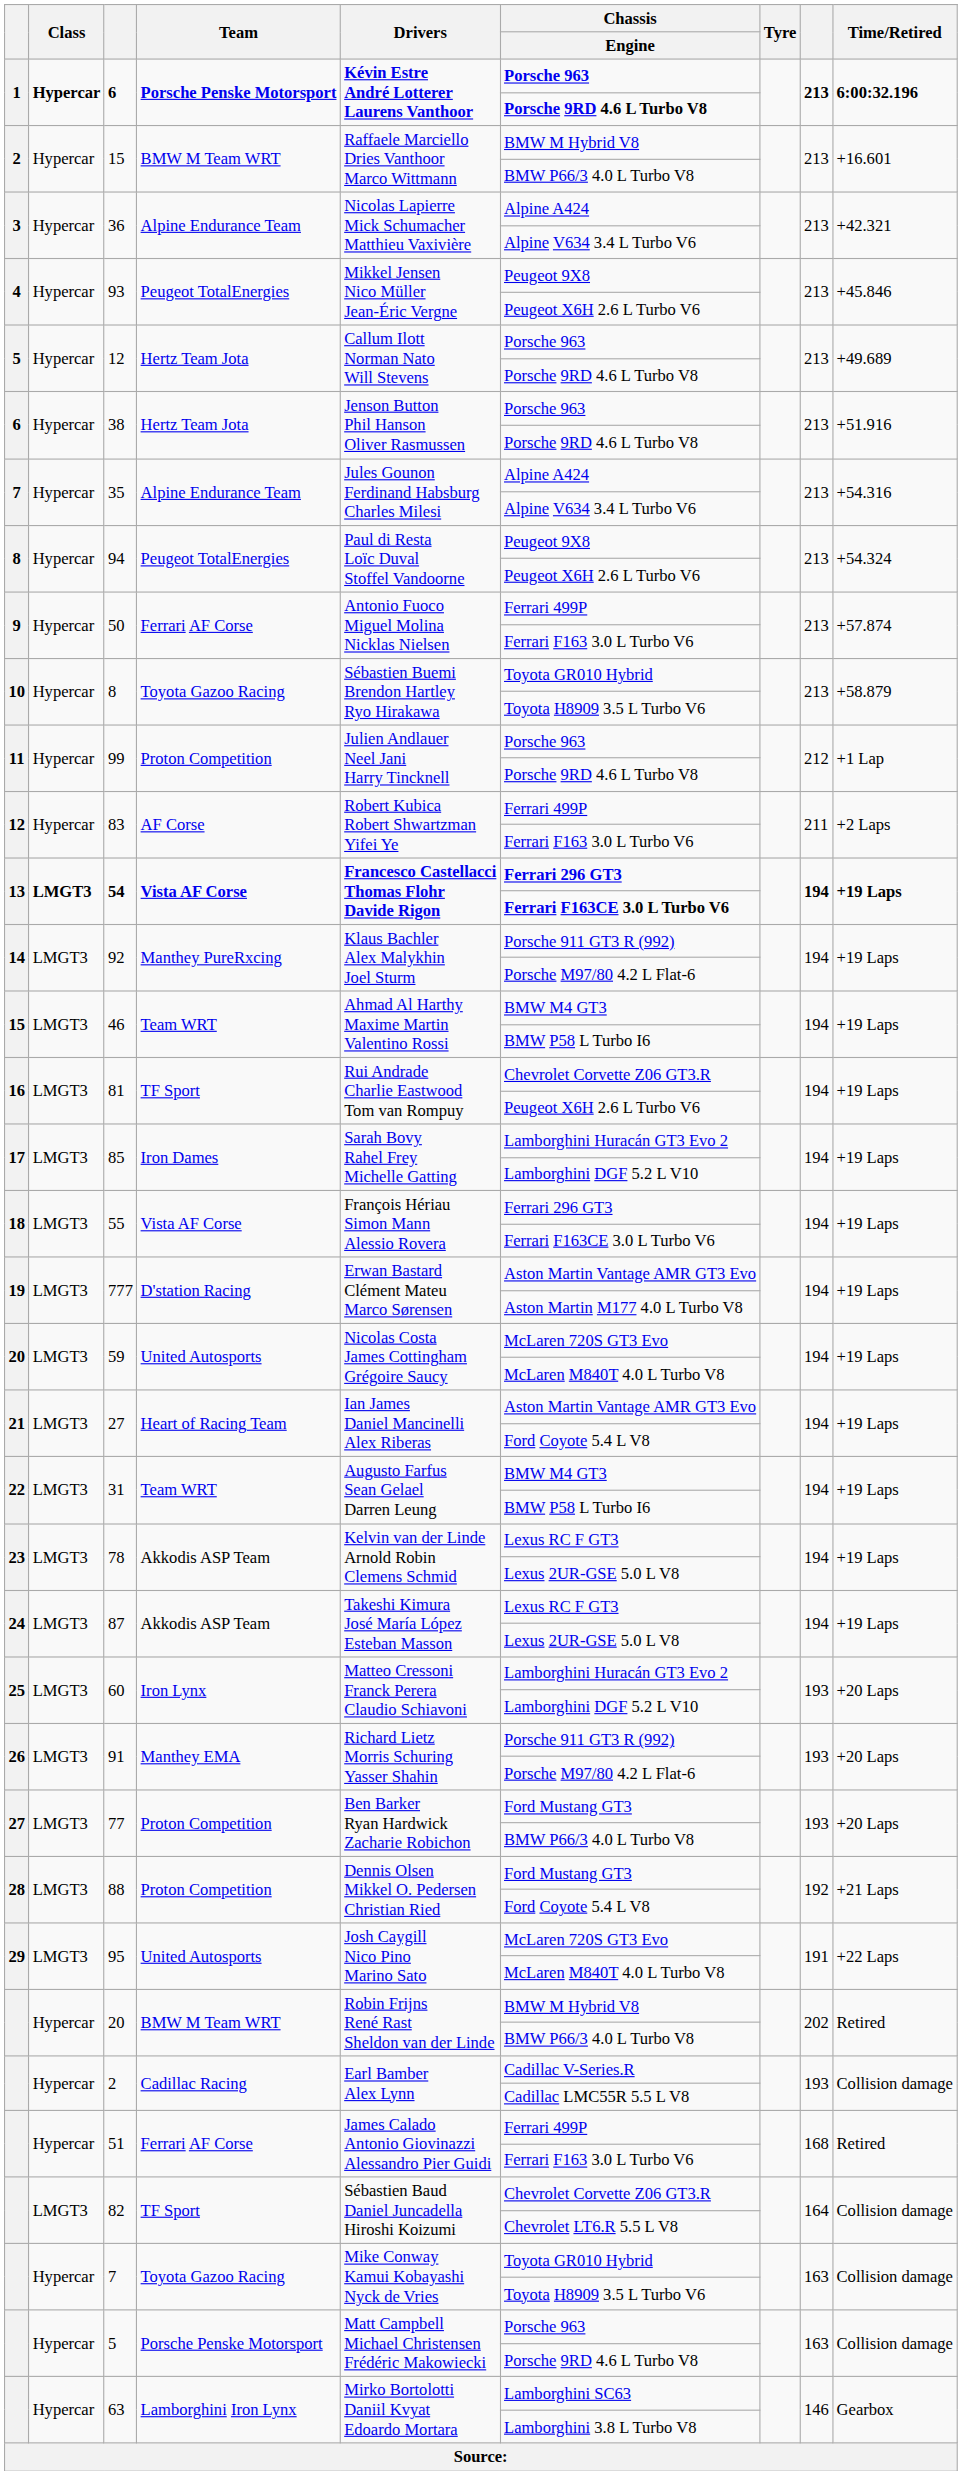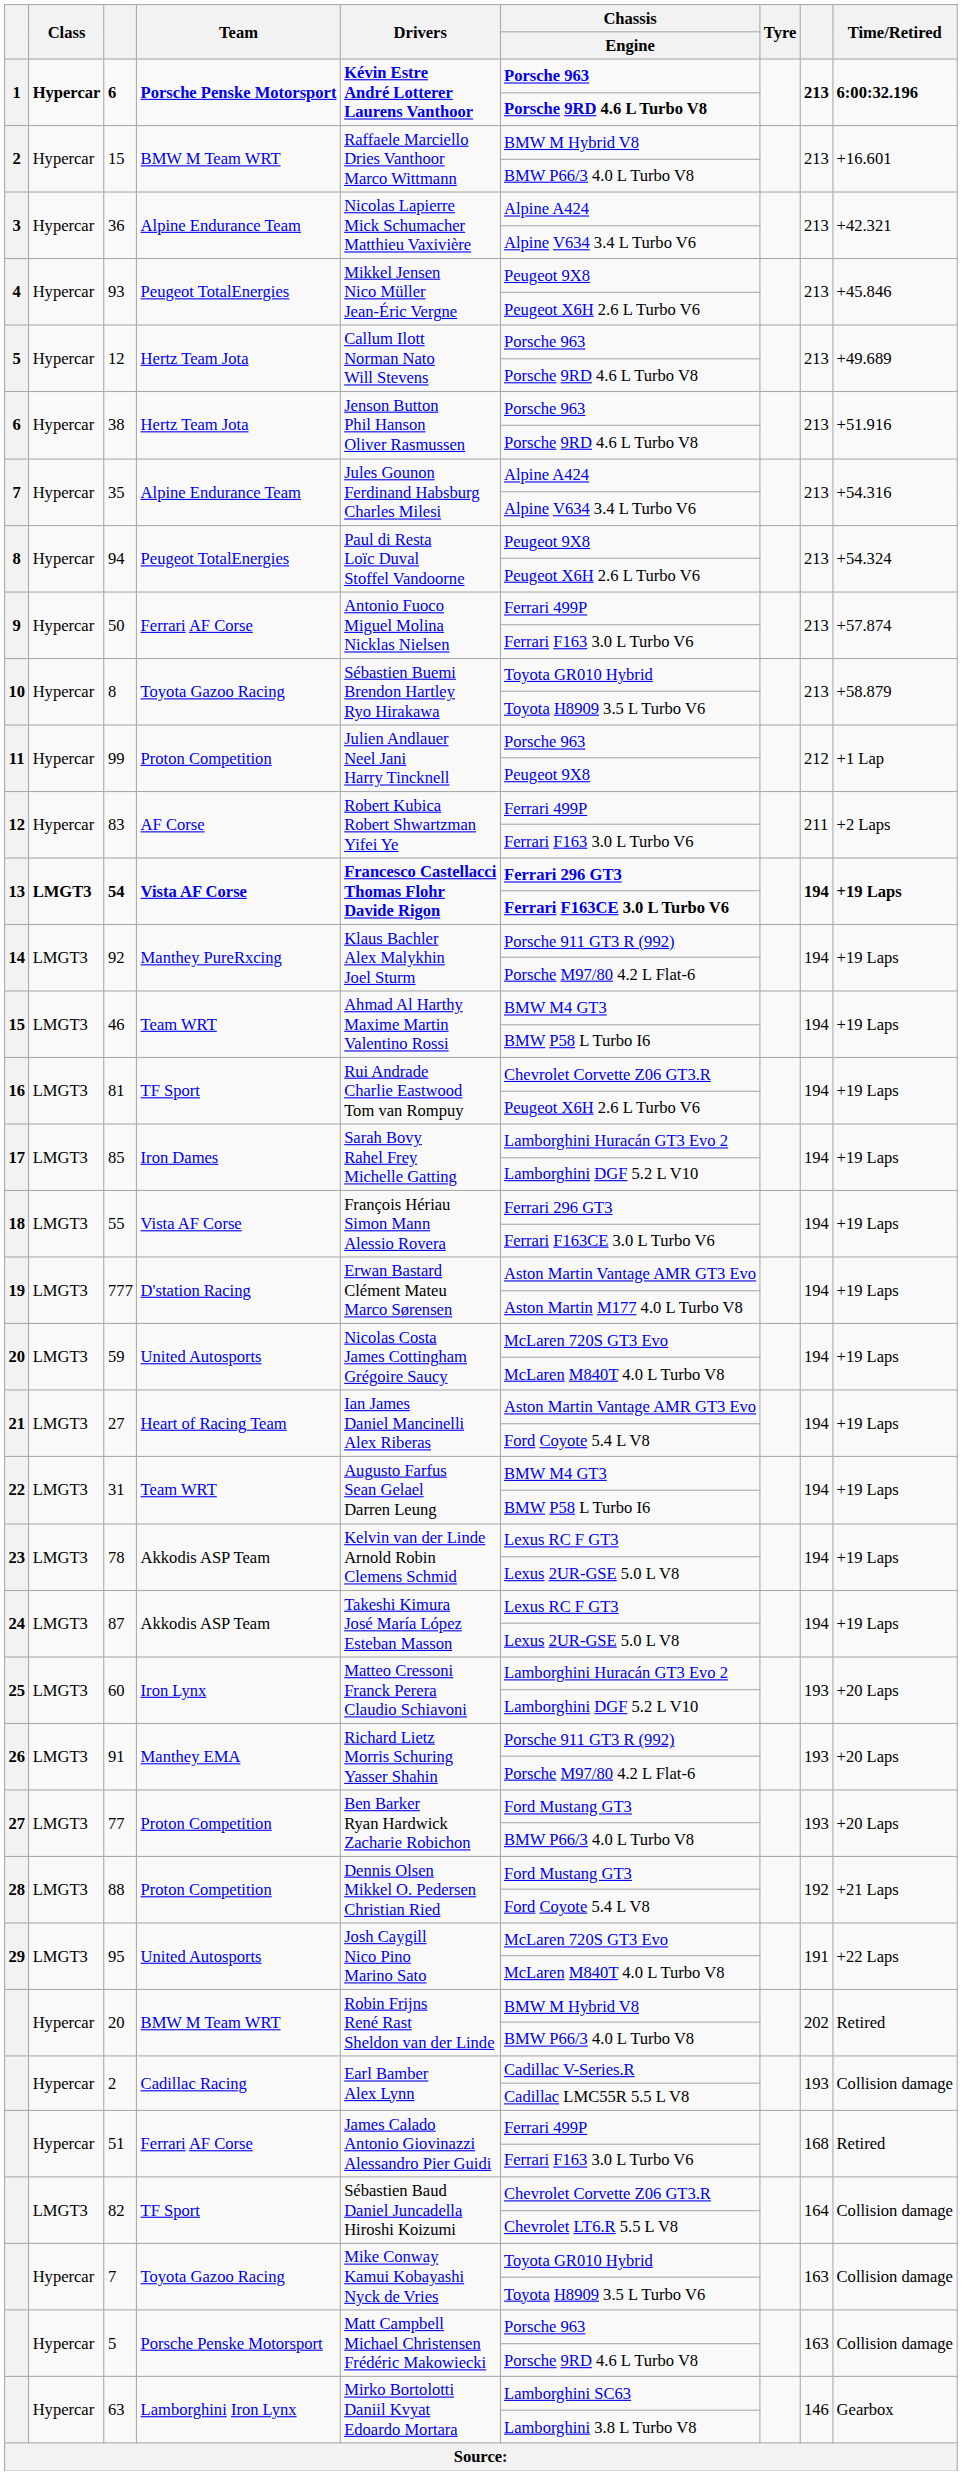(601, 774) Porsche 9RD 4.6 L Turbo V8 -> (547, 774) Peugeot 9X8
